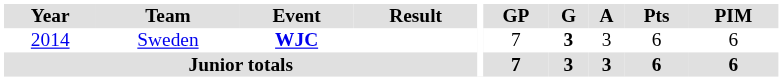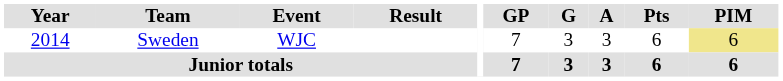(297, 40) bold -> (297, 40) normal
(568, 40) bold -> (568, 40) normal
(733, 40) no background -> (733, 40) khaki background
